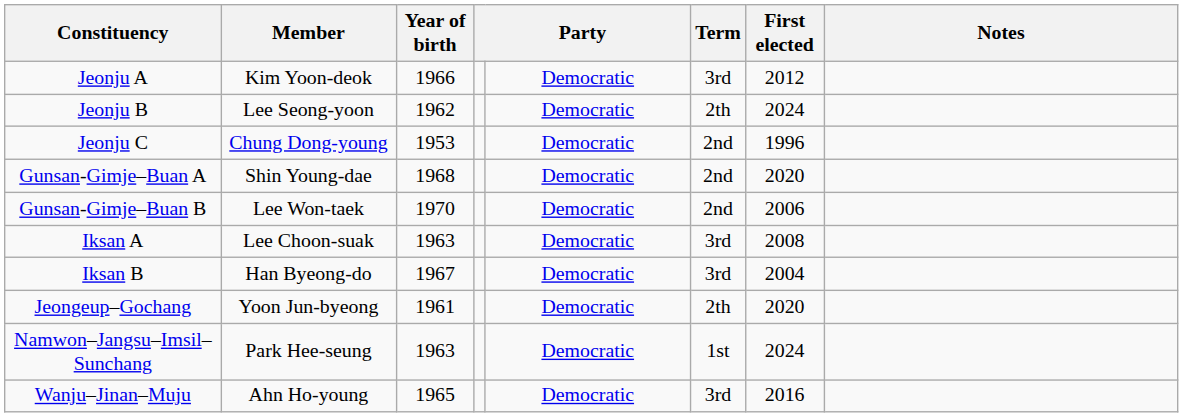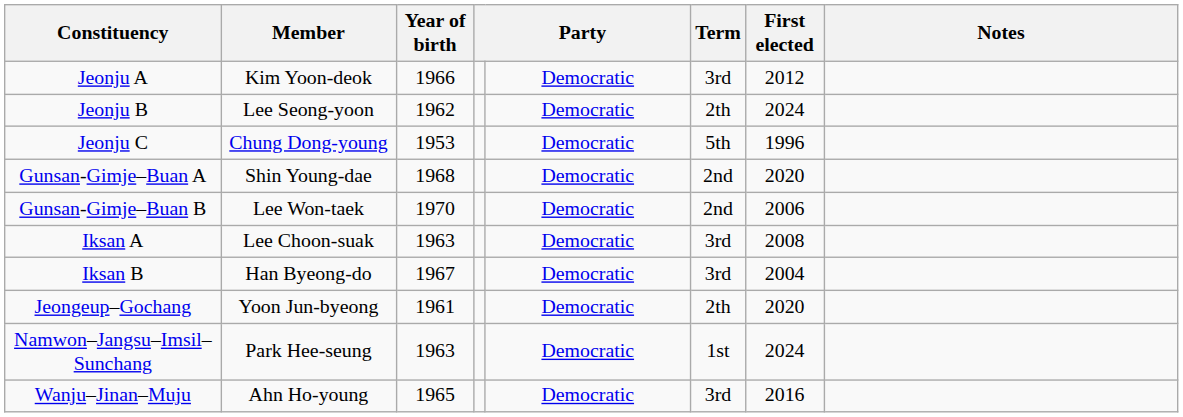(718, 143) 2nd -> (718, 143) 5th
